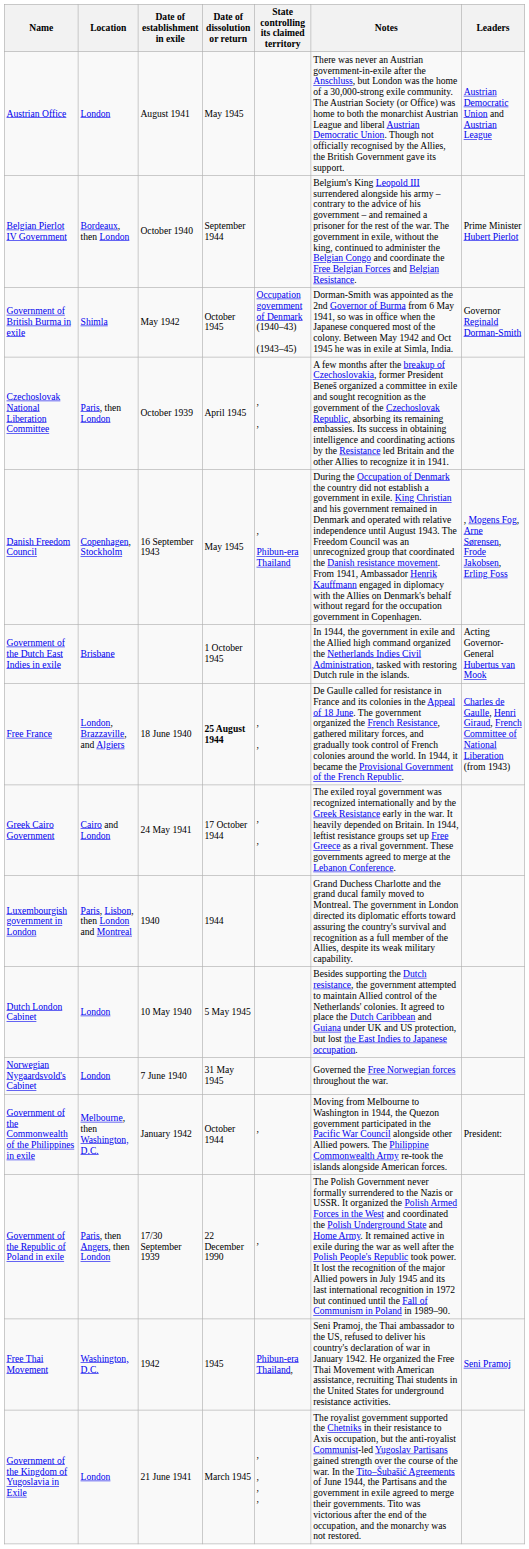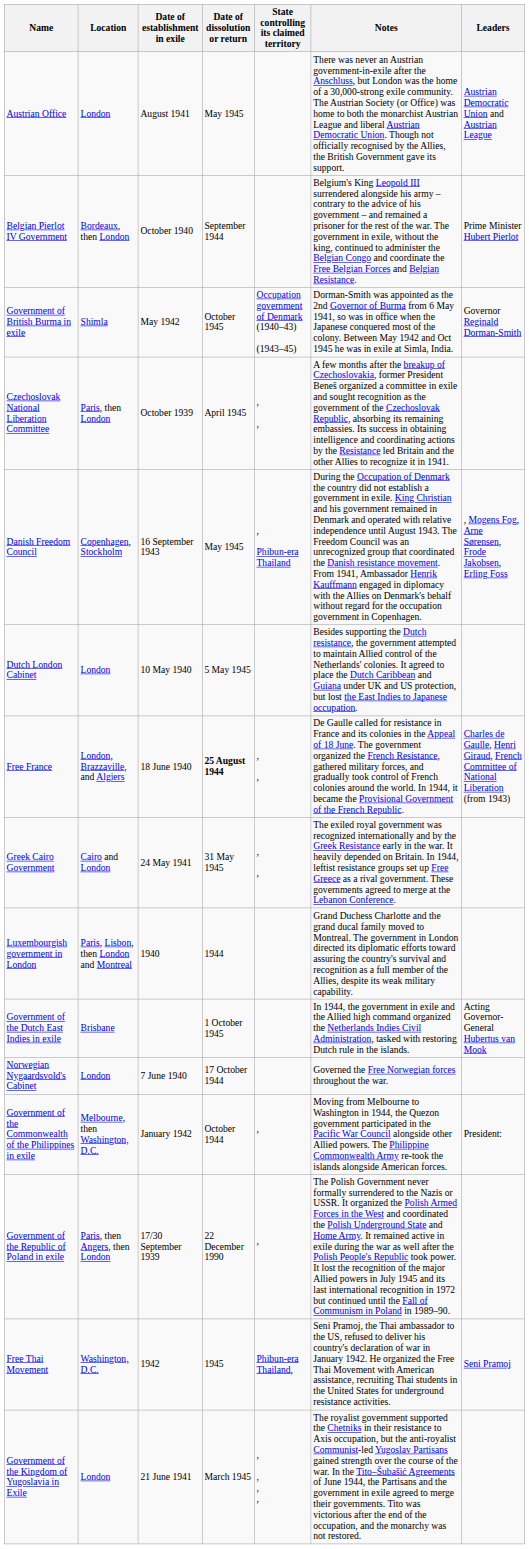rows swapped: (36, 654) <-> (34, 1012)
(226, 830) 17 October 1944 -> (219, 862) 31 May 1945
(219, 1075) 31 May 1945 -> (226, 1075) 17 October 1944
